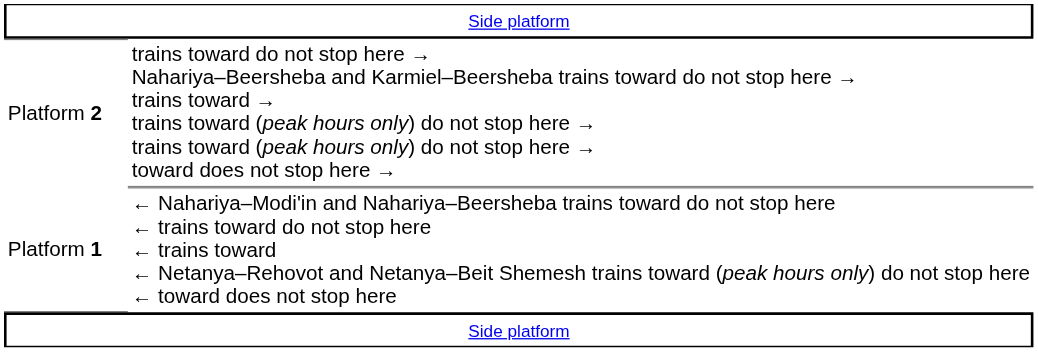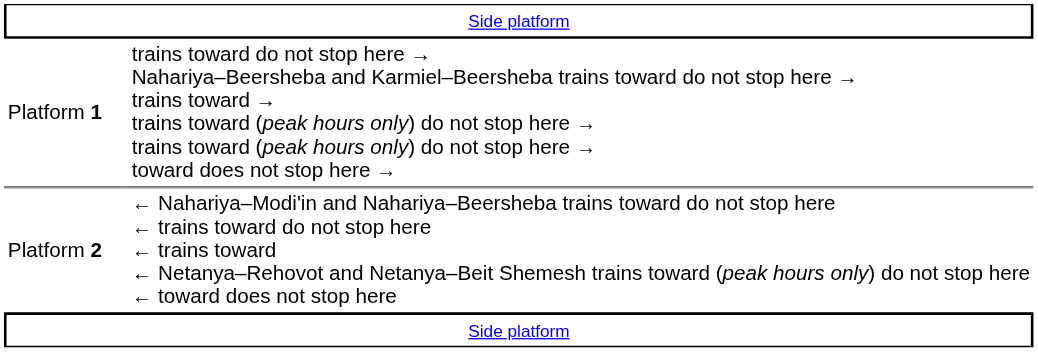(55, 113) Platform 2 -> (55, 112) Platform 1
(55, 248) Platform 1 -> (55, 250) Platform 2
